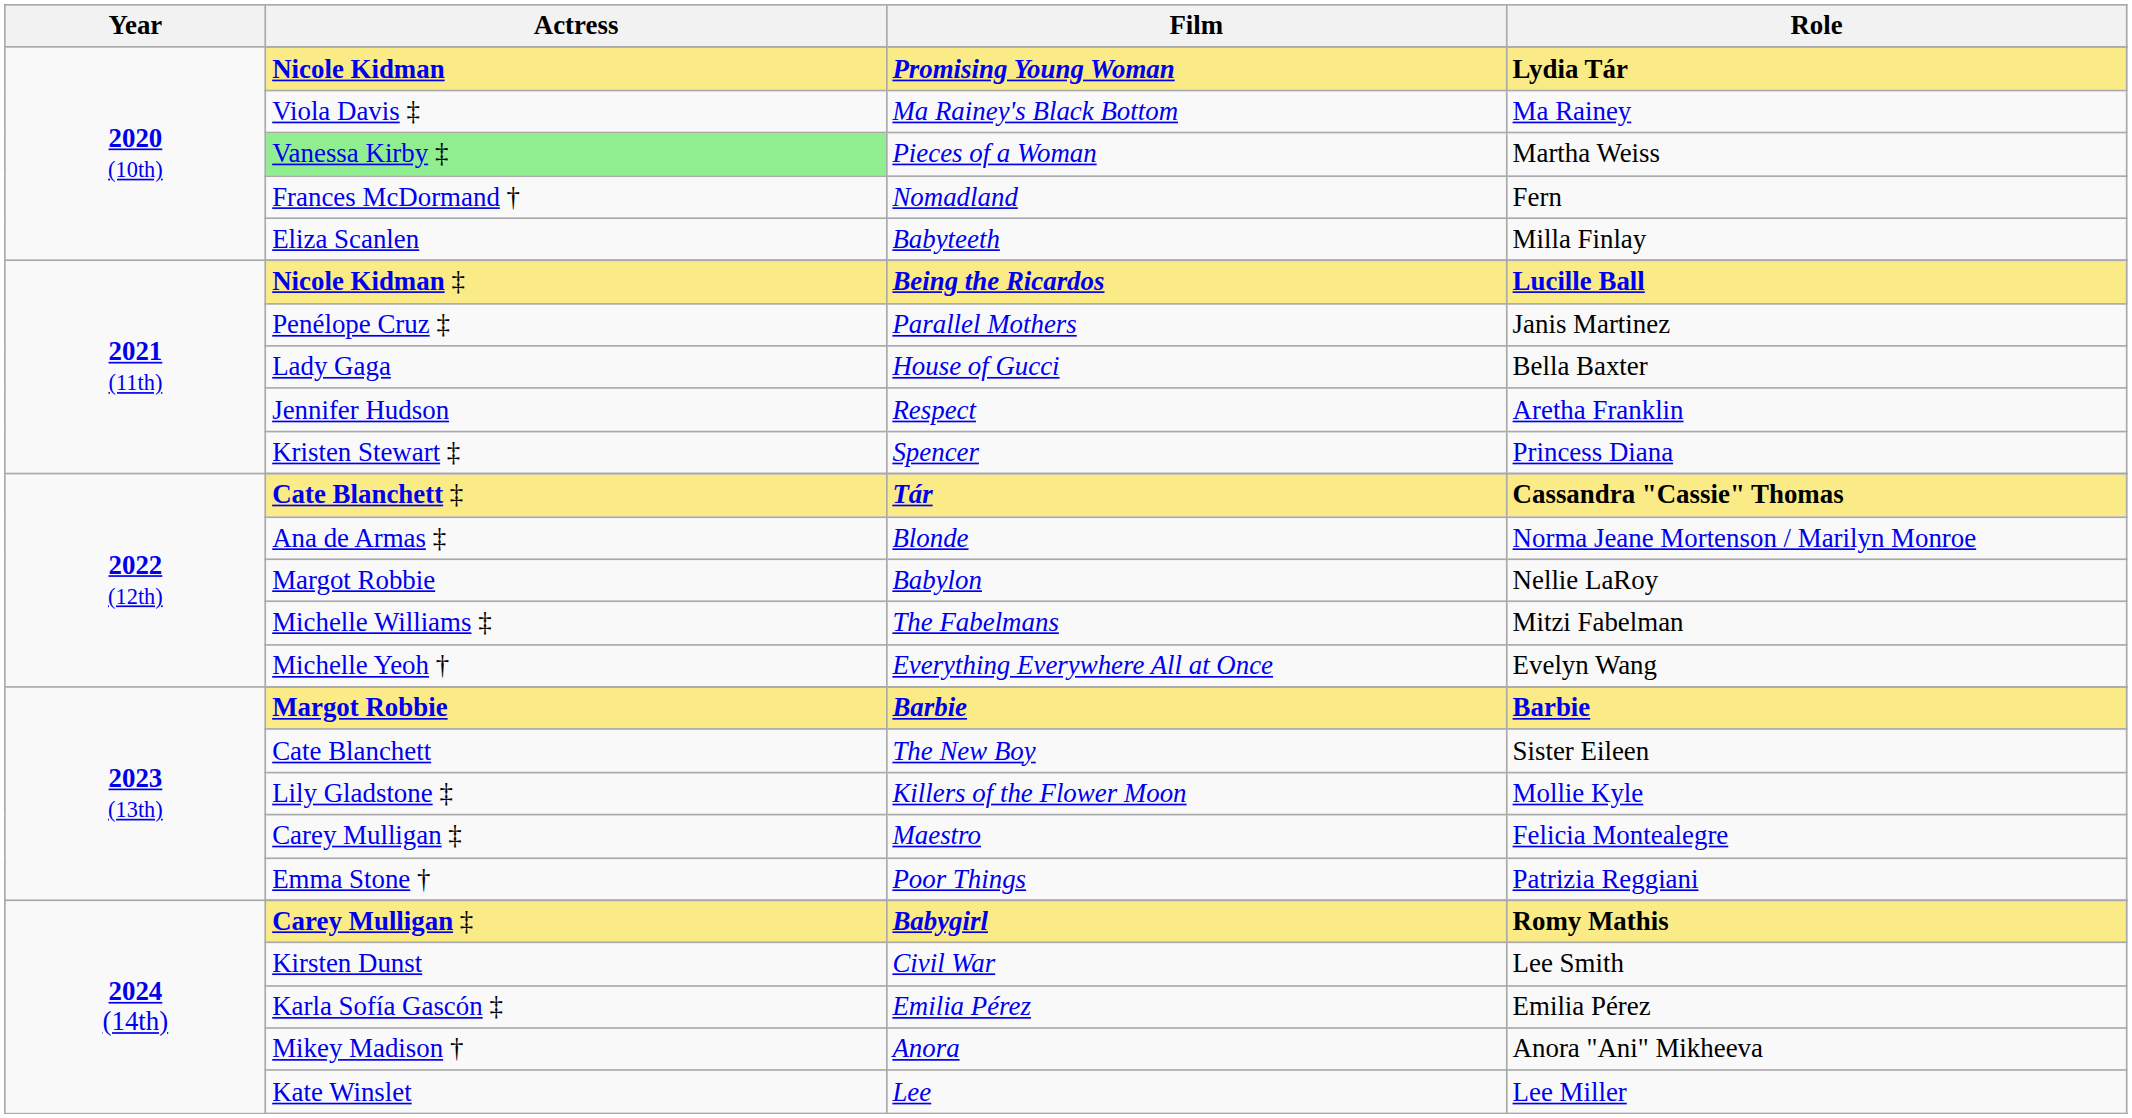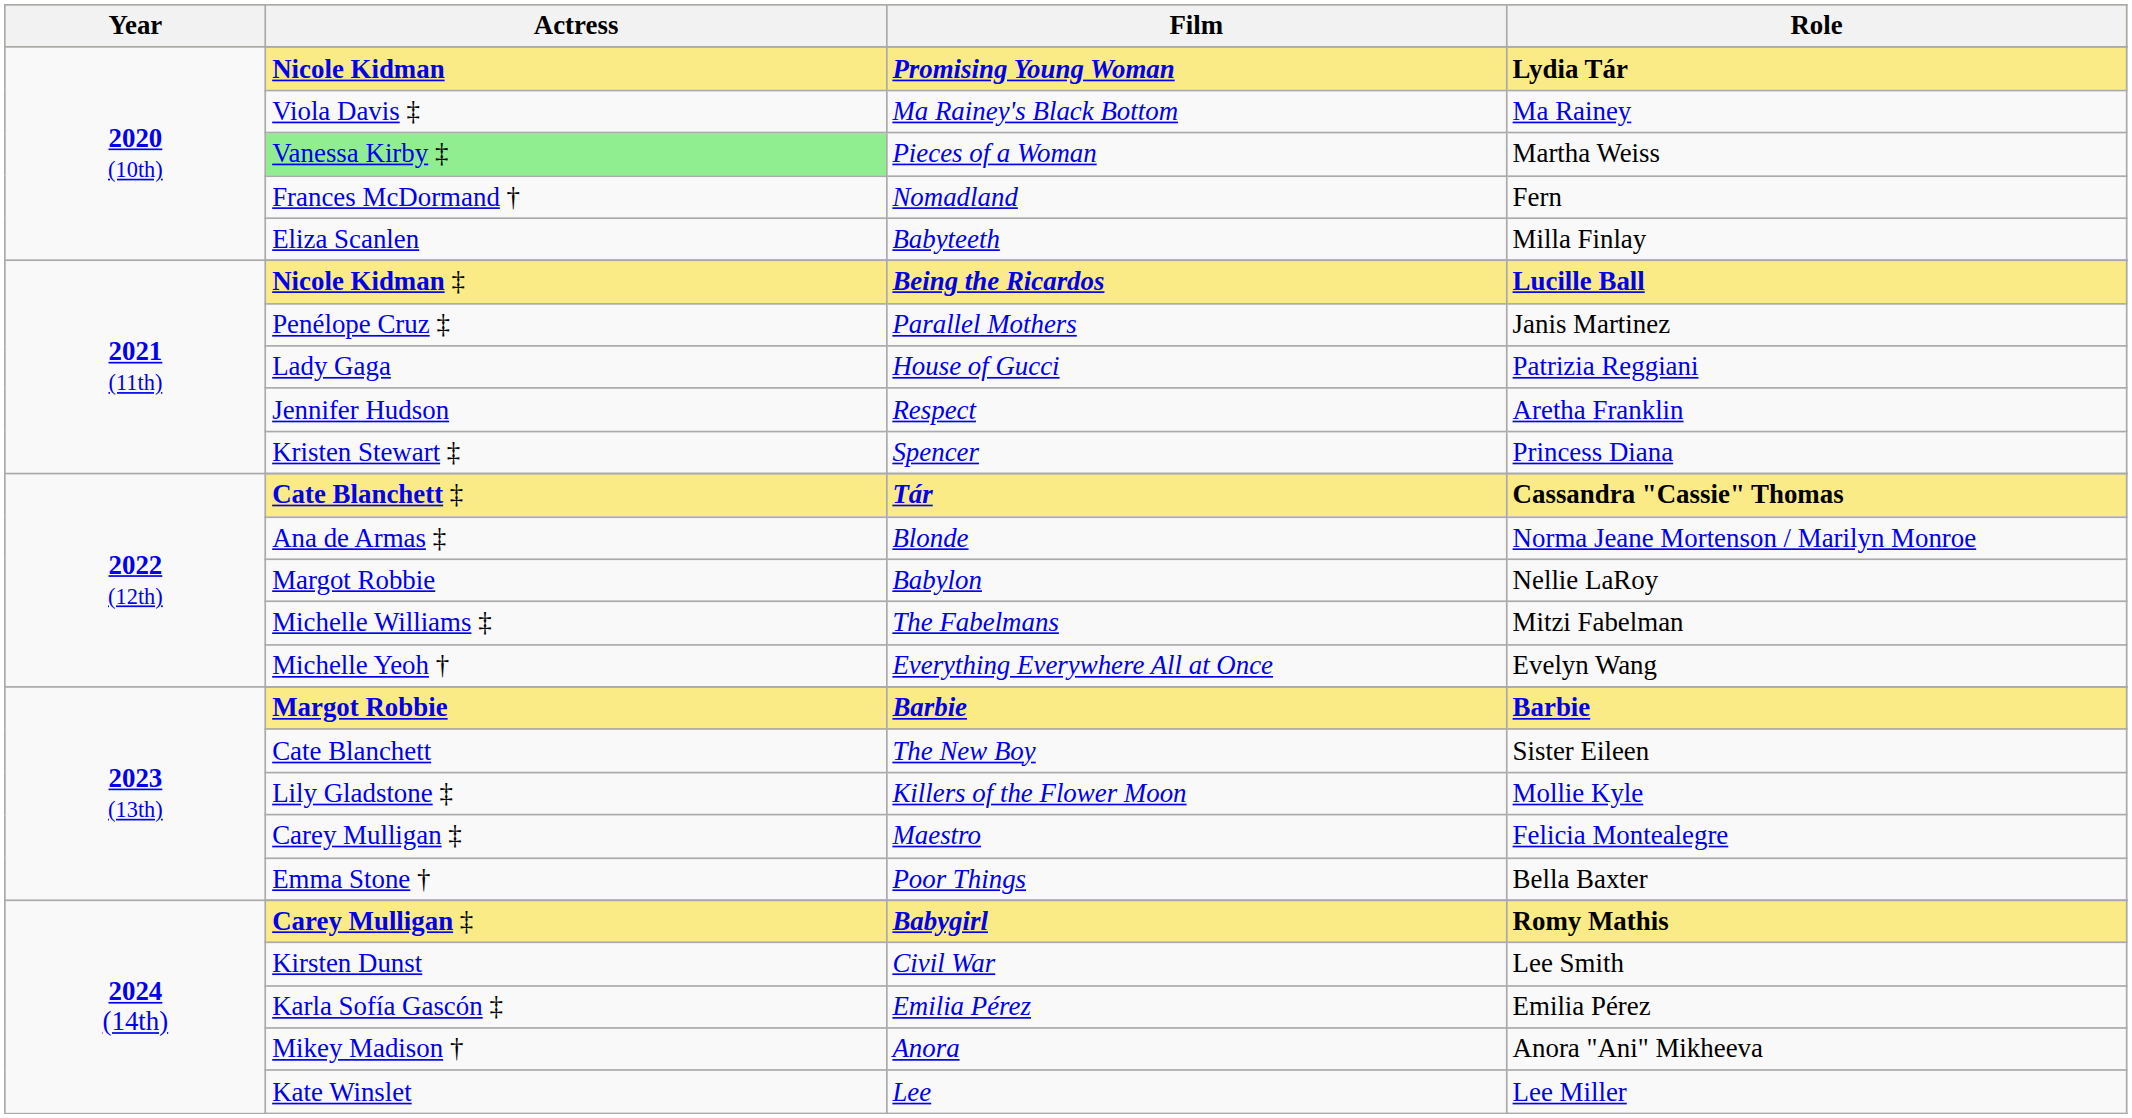(1580, 366) Bella Baxter -> (1606, 366) Patrizia Reggiani
(1606, 878) Patrizia Reggiani -> (1580, 878) Bella Baxter
